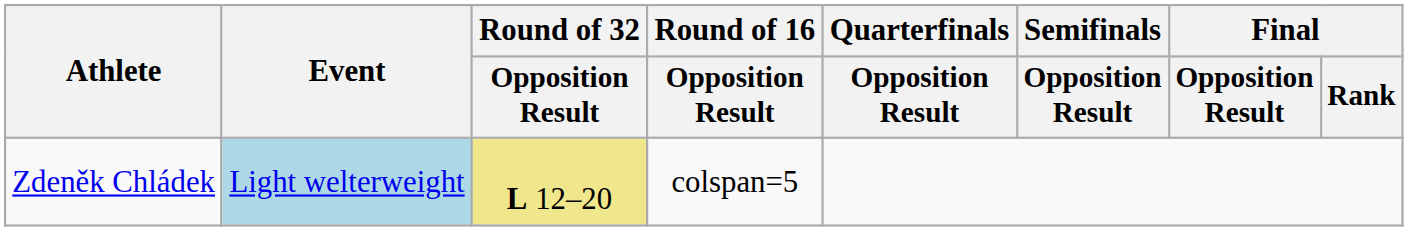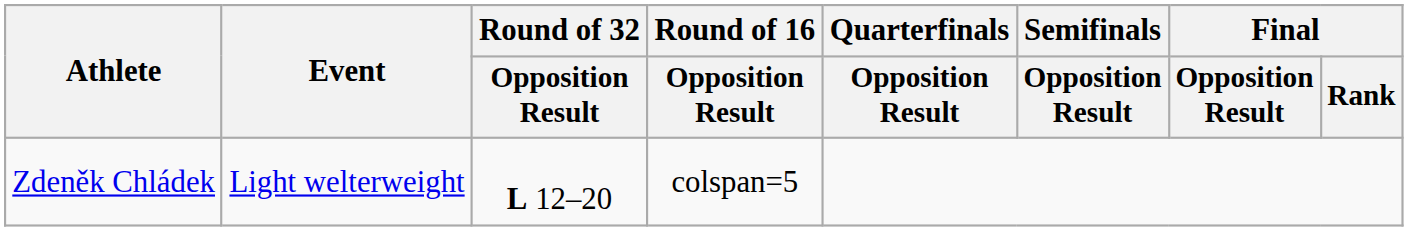(347, 181) lightblue background -> (347, 181) no background
(559, 199) khaki background -> (559, 199) no background
